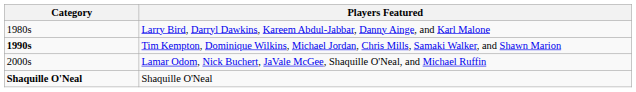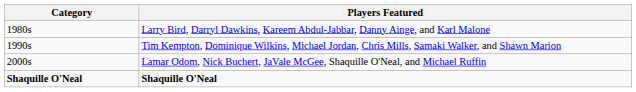(19, 45) bold -> (19, 45) normal
(177, 78) normal -> (179, 78) bold
